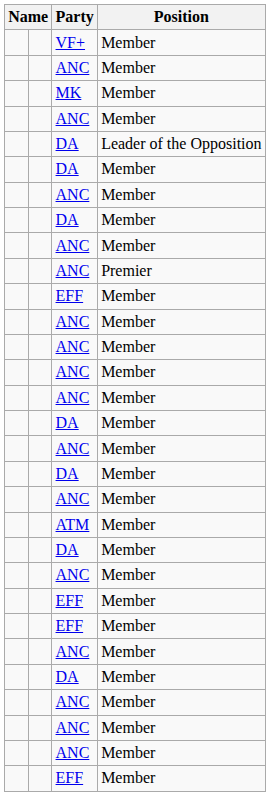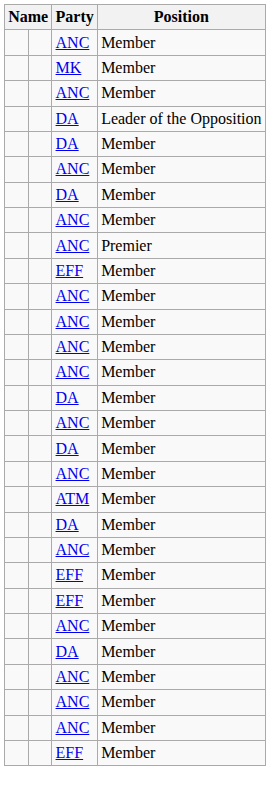- row: (70, 42)
